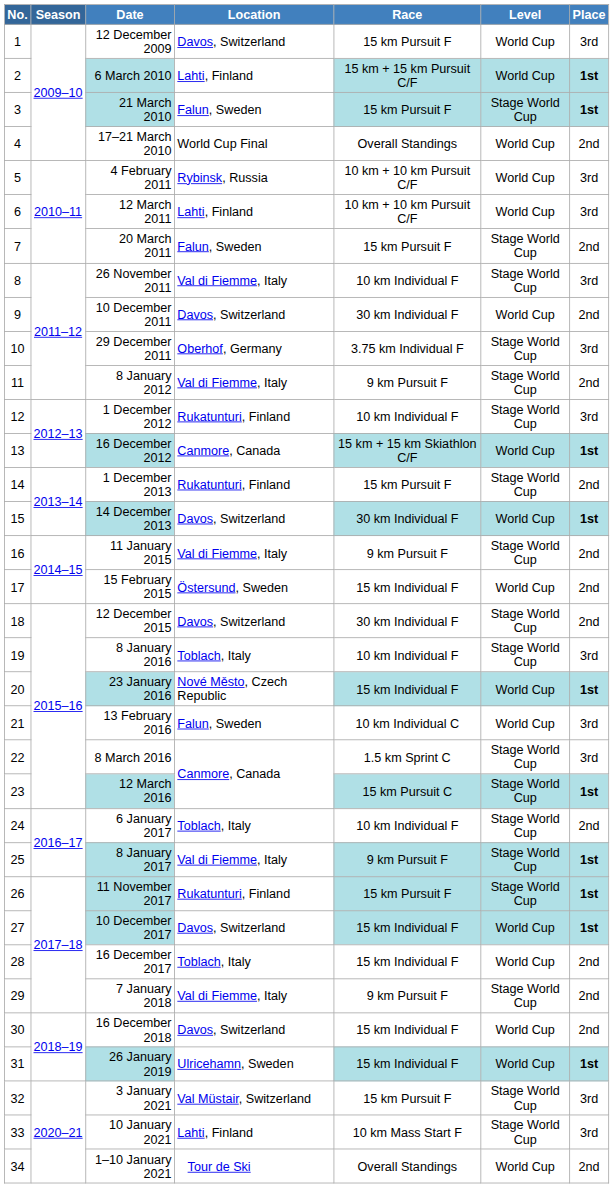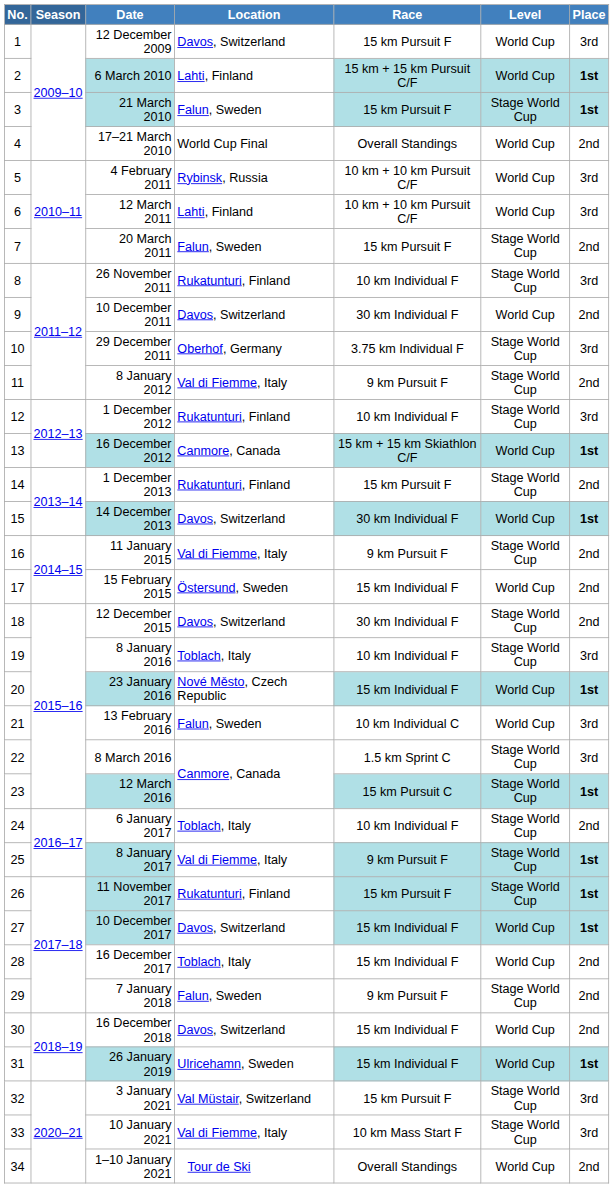(232, 280) Val di Fiemme, Italy -> (234, 280) Rukatunturi, Finland
(232, 996) Val di Fiemme, Italy -> (219, 996) Falun, Sweden
(215, 1132) Lahti, Finland -> (232, 1132) Val di Fiemme, Italy
